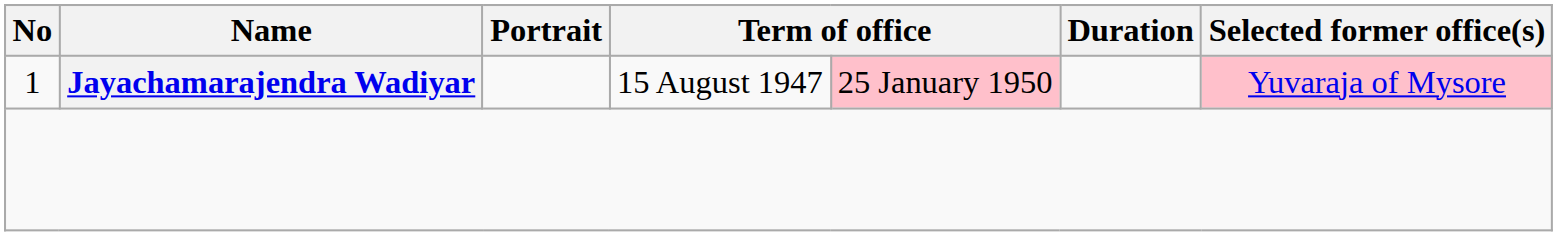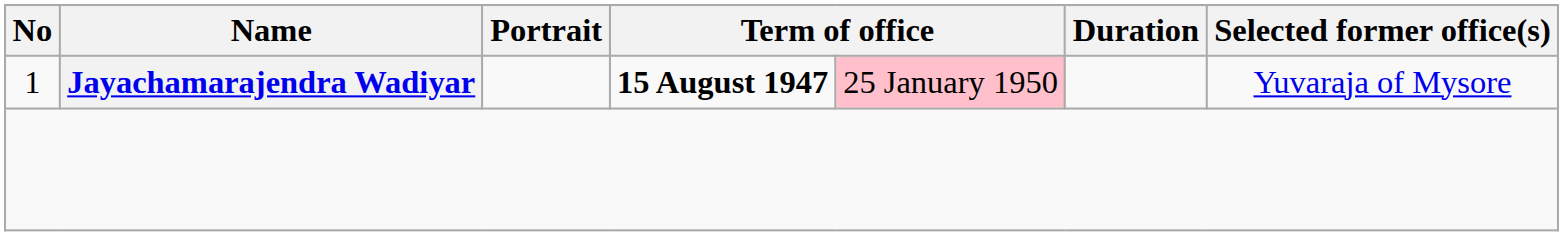(720, 81) normal -> (723, 81) bold
(1377, 81) pink background -> (1382, 81) no background
